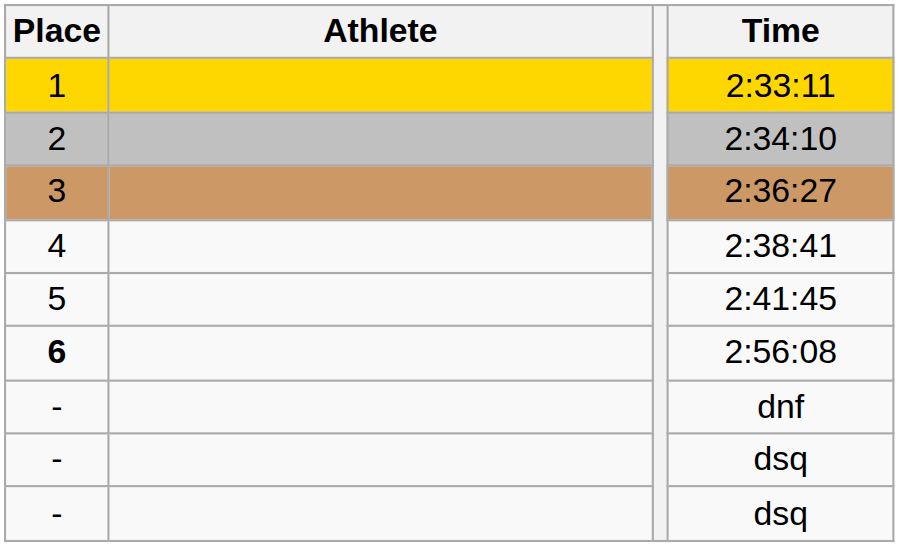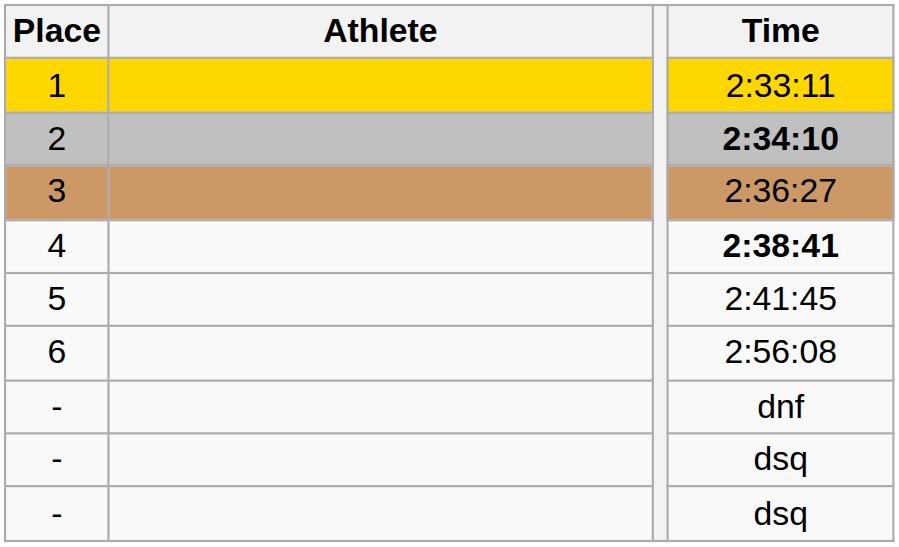(781, 138) normal -> (781, 138) bold
(781, 245) normal -> (781, 245) bold
(57, 352) bold -> (57, 352) normal
